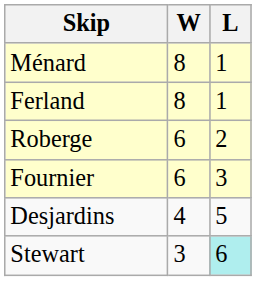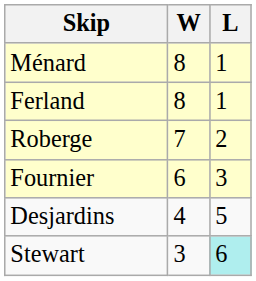(180, 139) 6 -> (180, 139) 7
